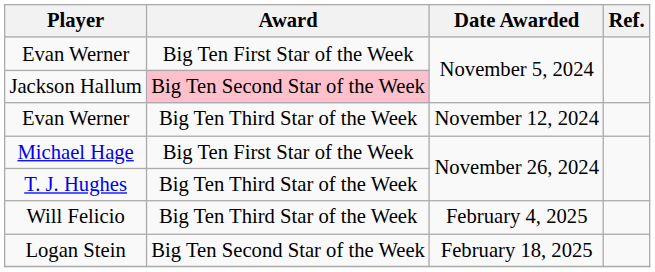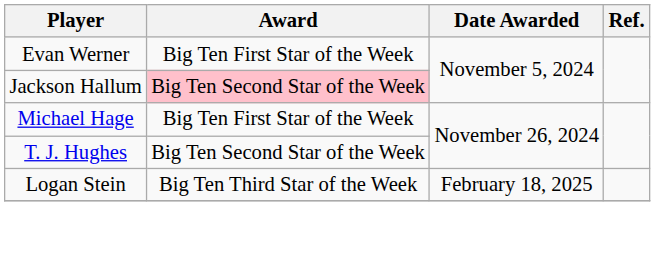- row: (76, 119)
(288, 184) Big Ten Third Star of the Week -> (288, 151) Big Ten Second Star of the Week
- row: (76, 217)
(288, 250) Big Ten Second Star of the Week -> (288, 184) Big Ten Third Star of the Week
